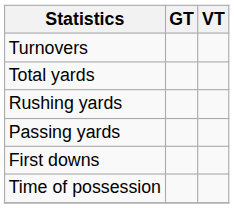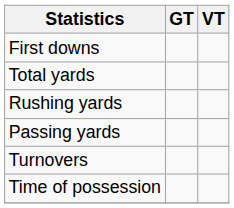rows swapped: (54, 160) <-> (48, 47)
